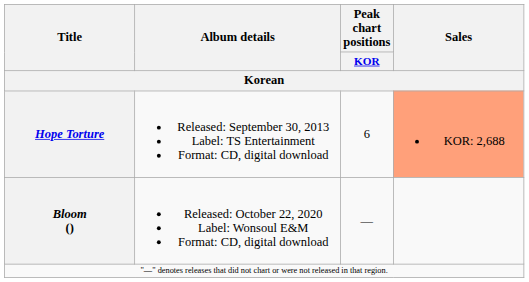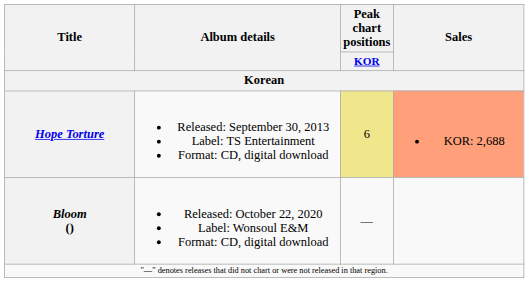(367, 134) no background -> (367, 134) khaki background
